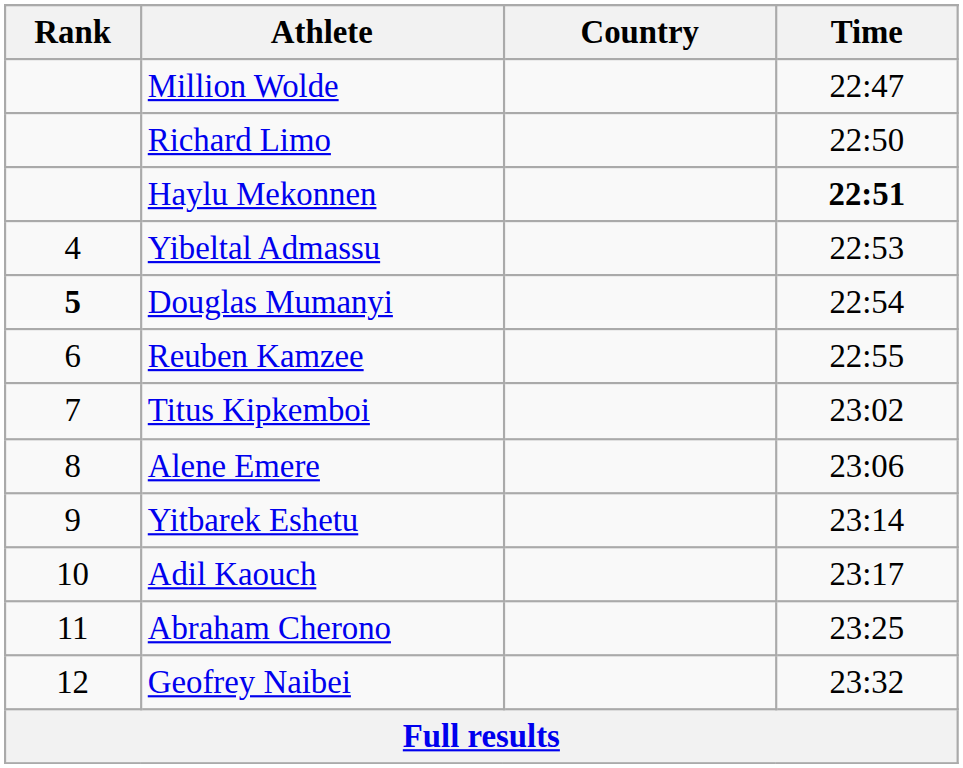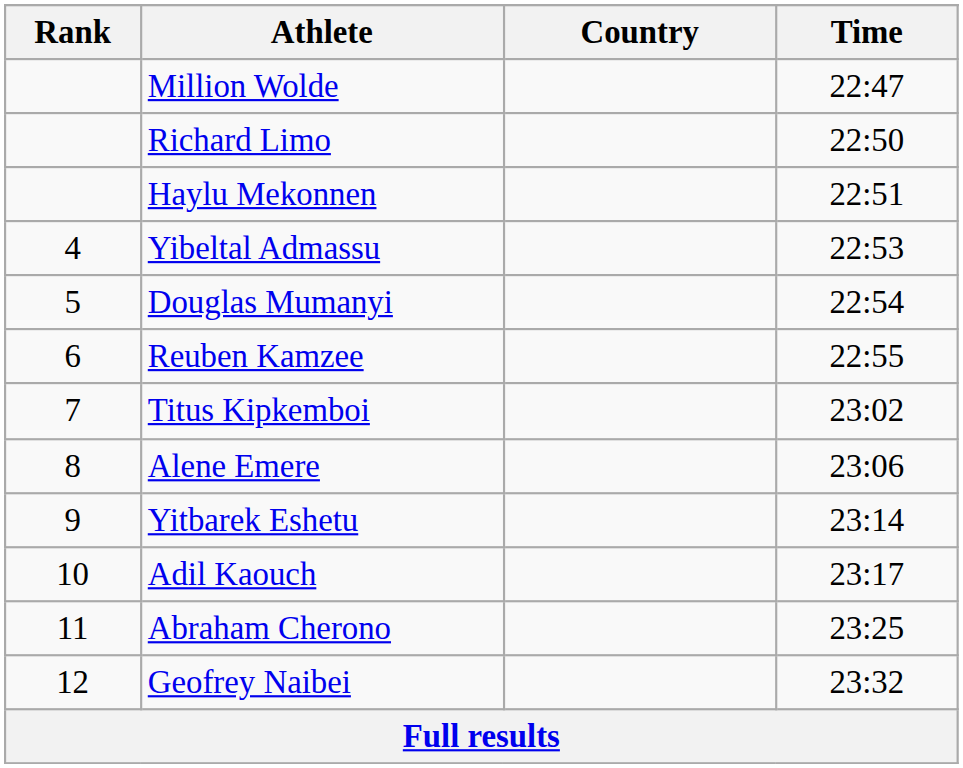(867, 194) bold -> (867, 194) normal
(73, 302) bold -> (73, 302) normal
